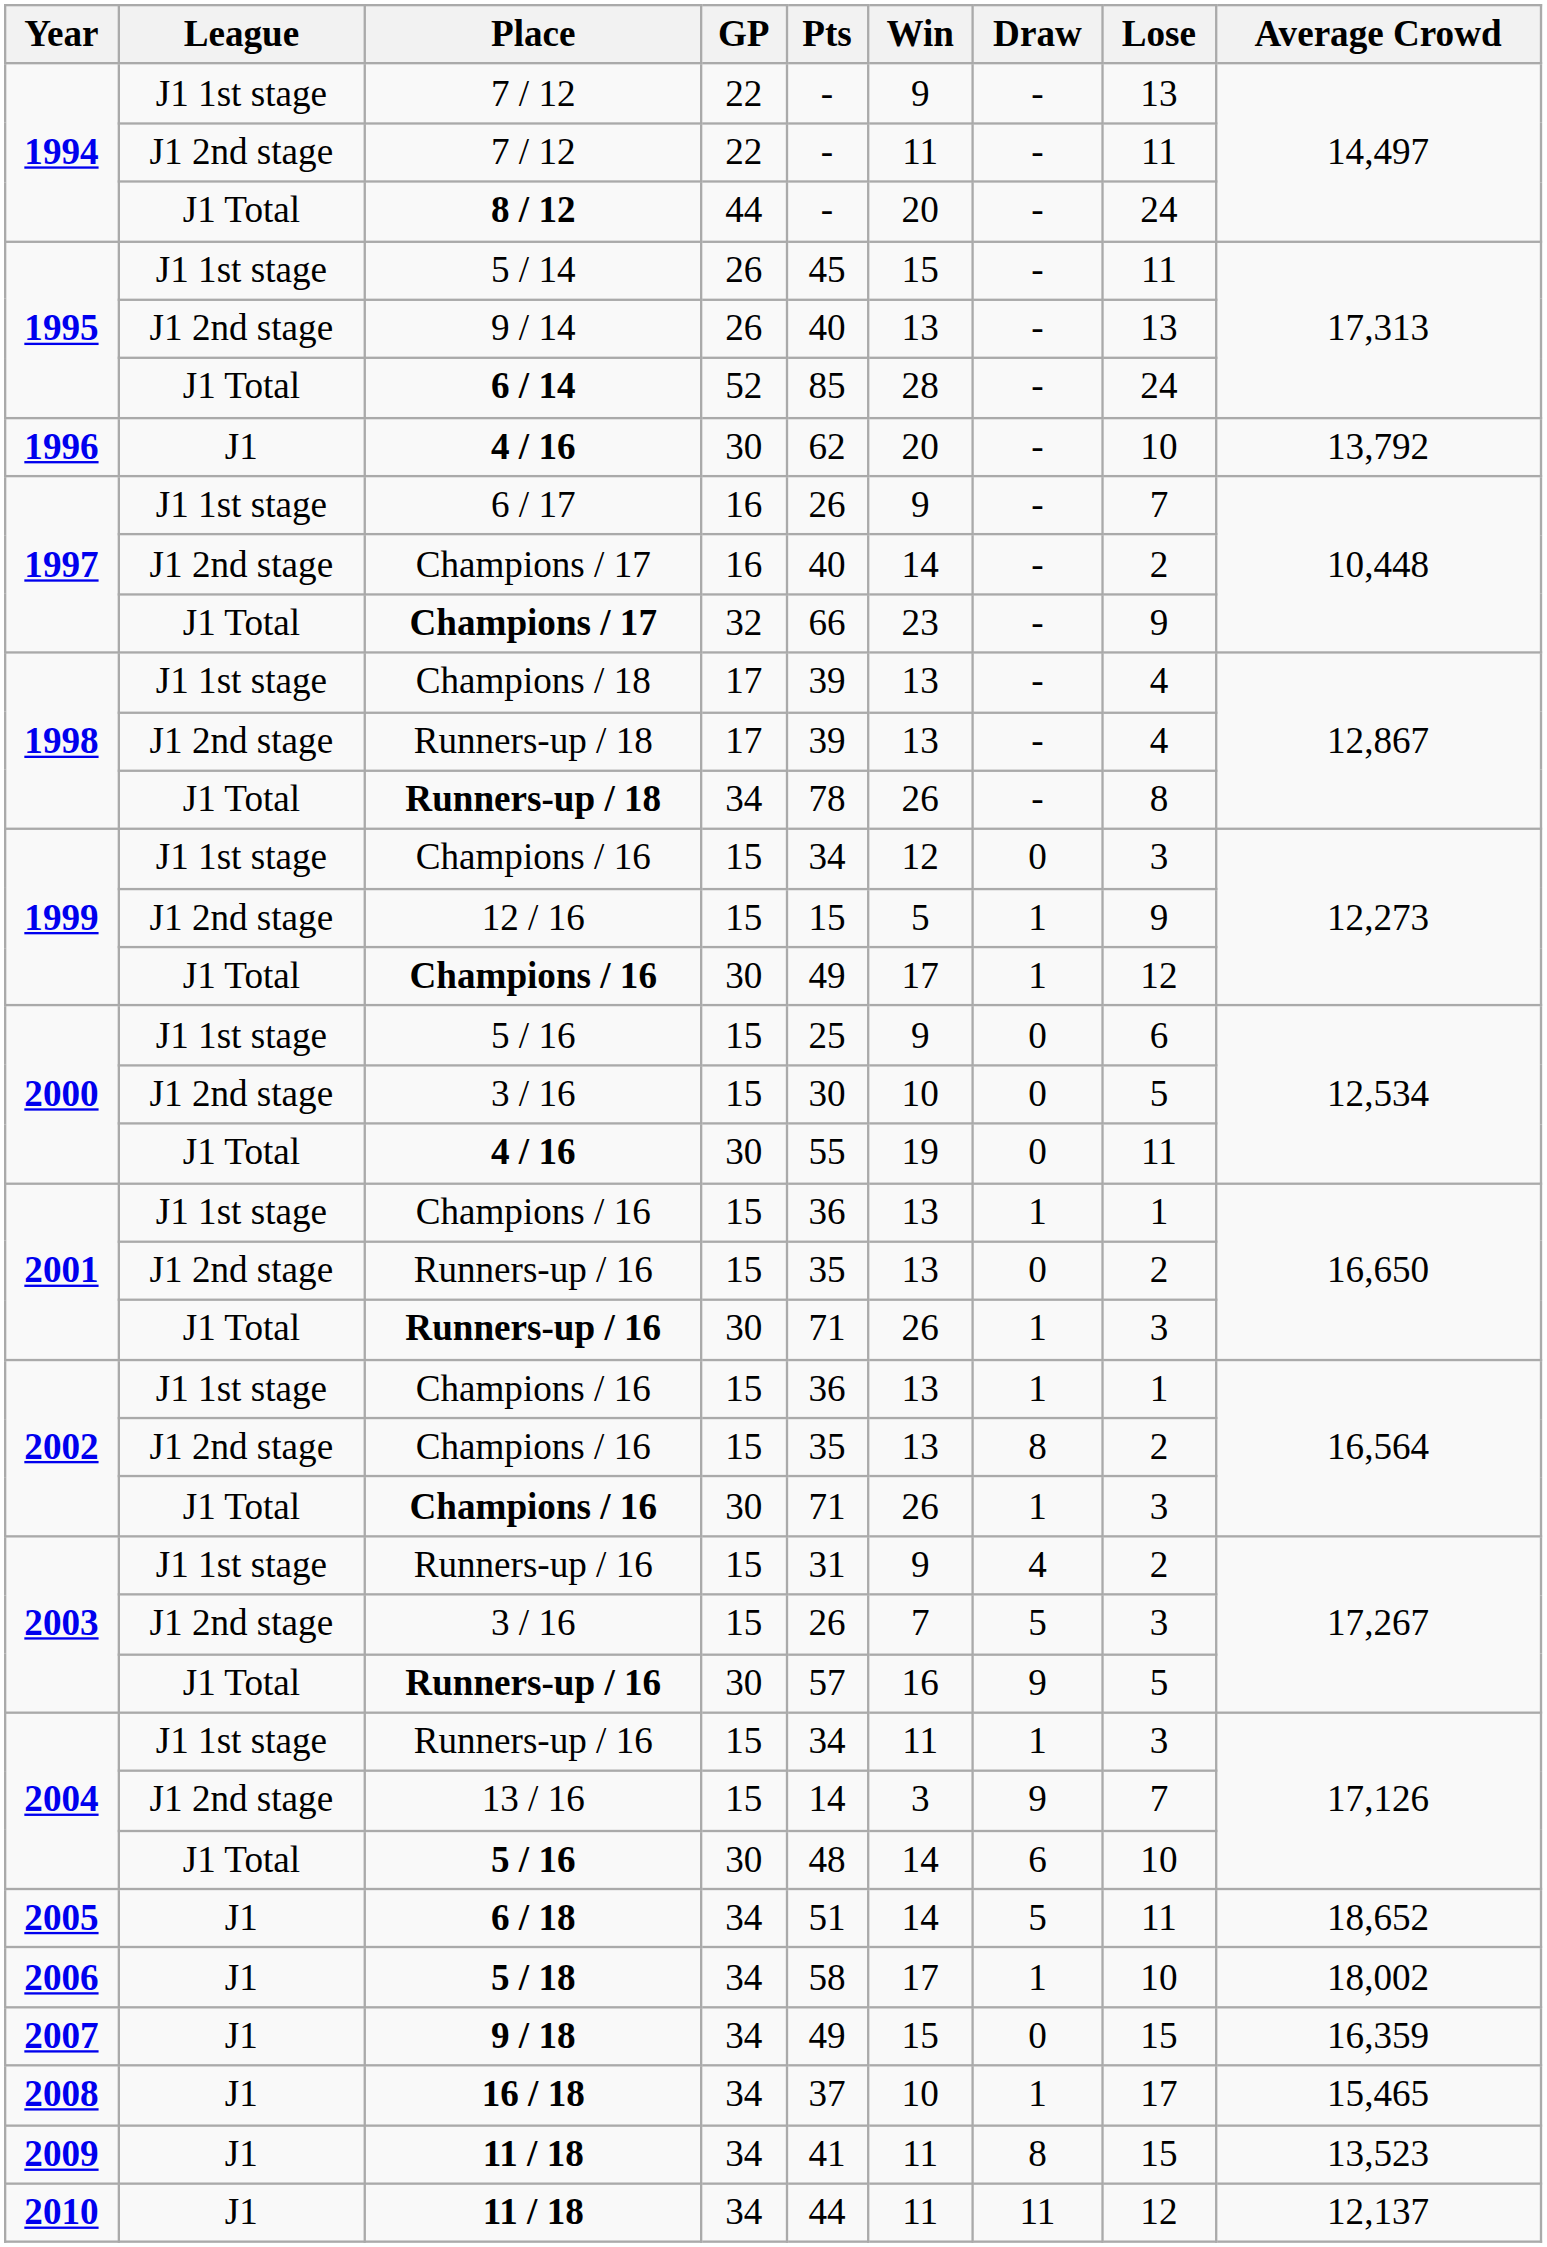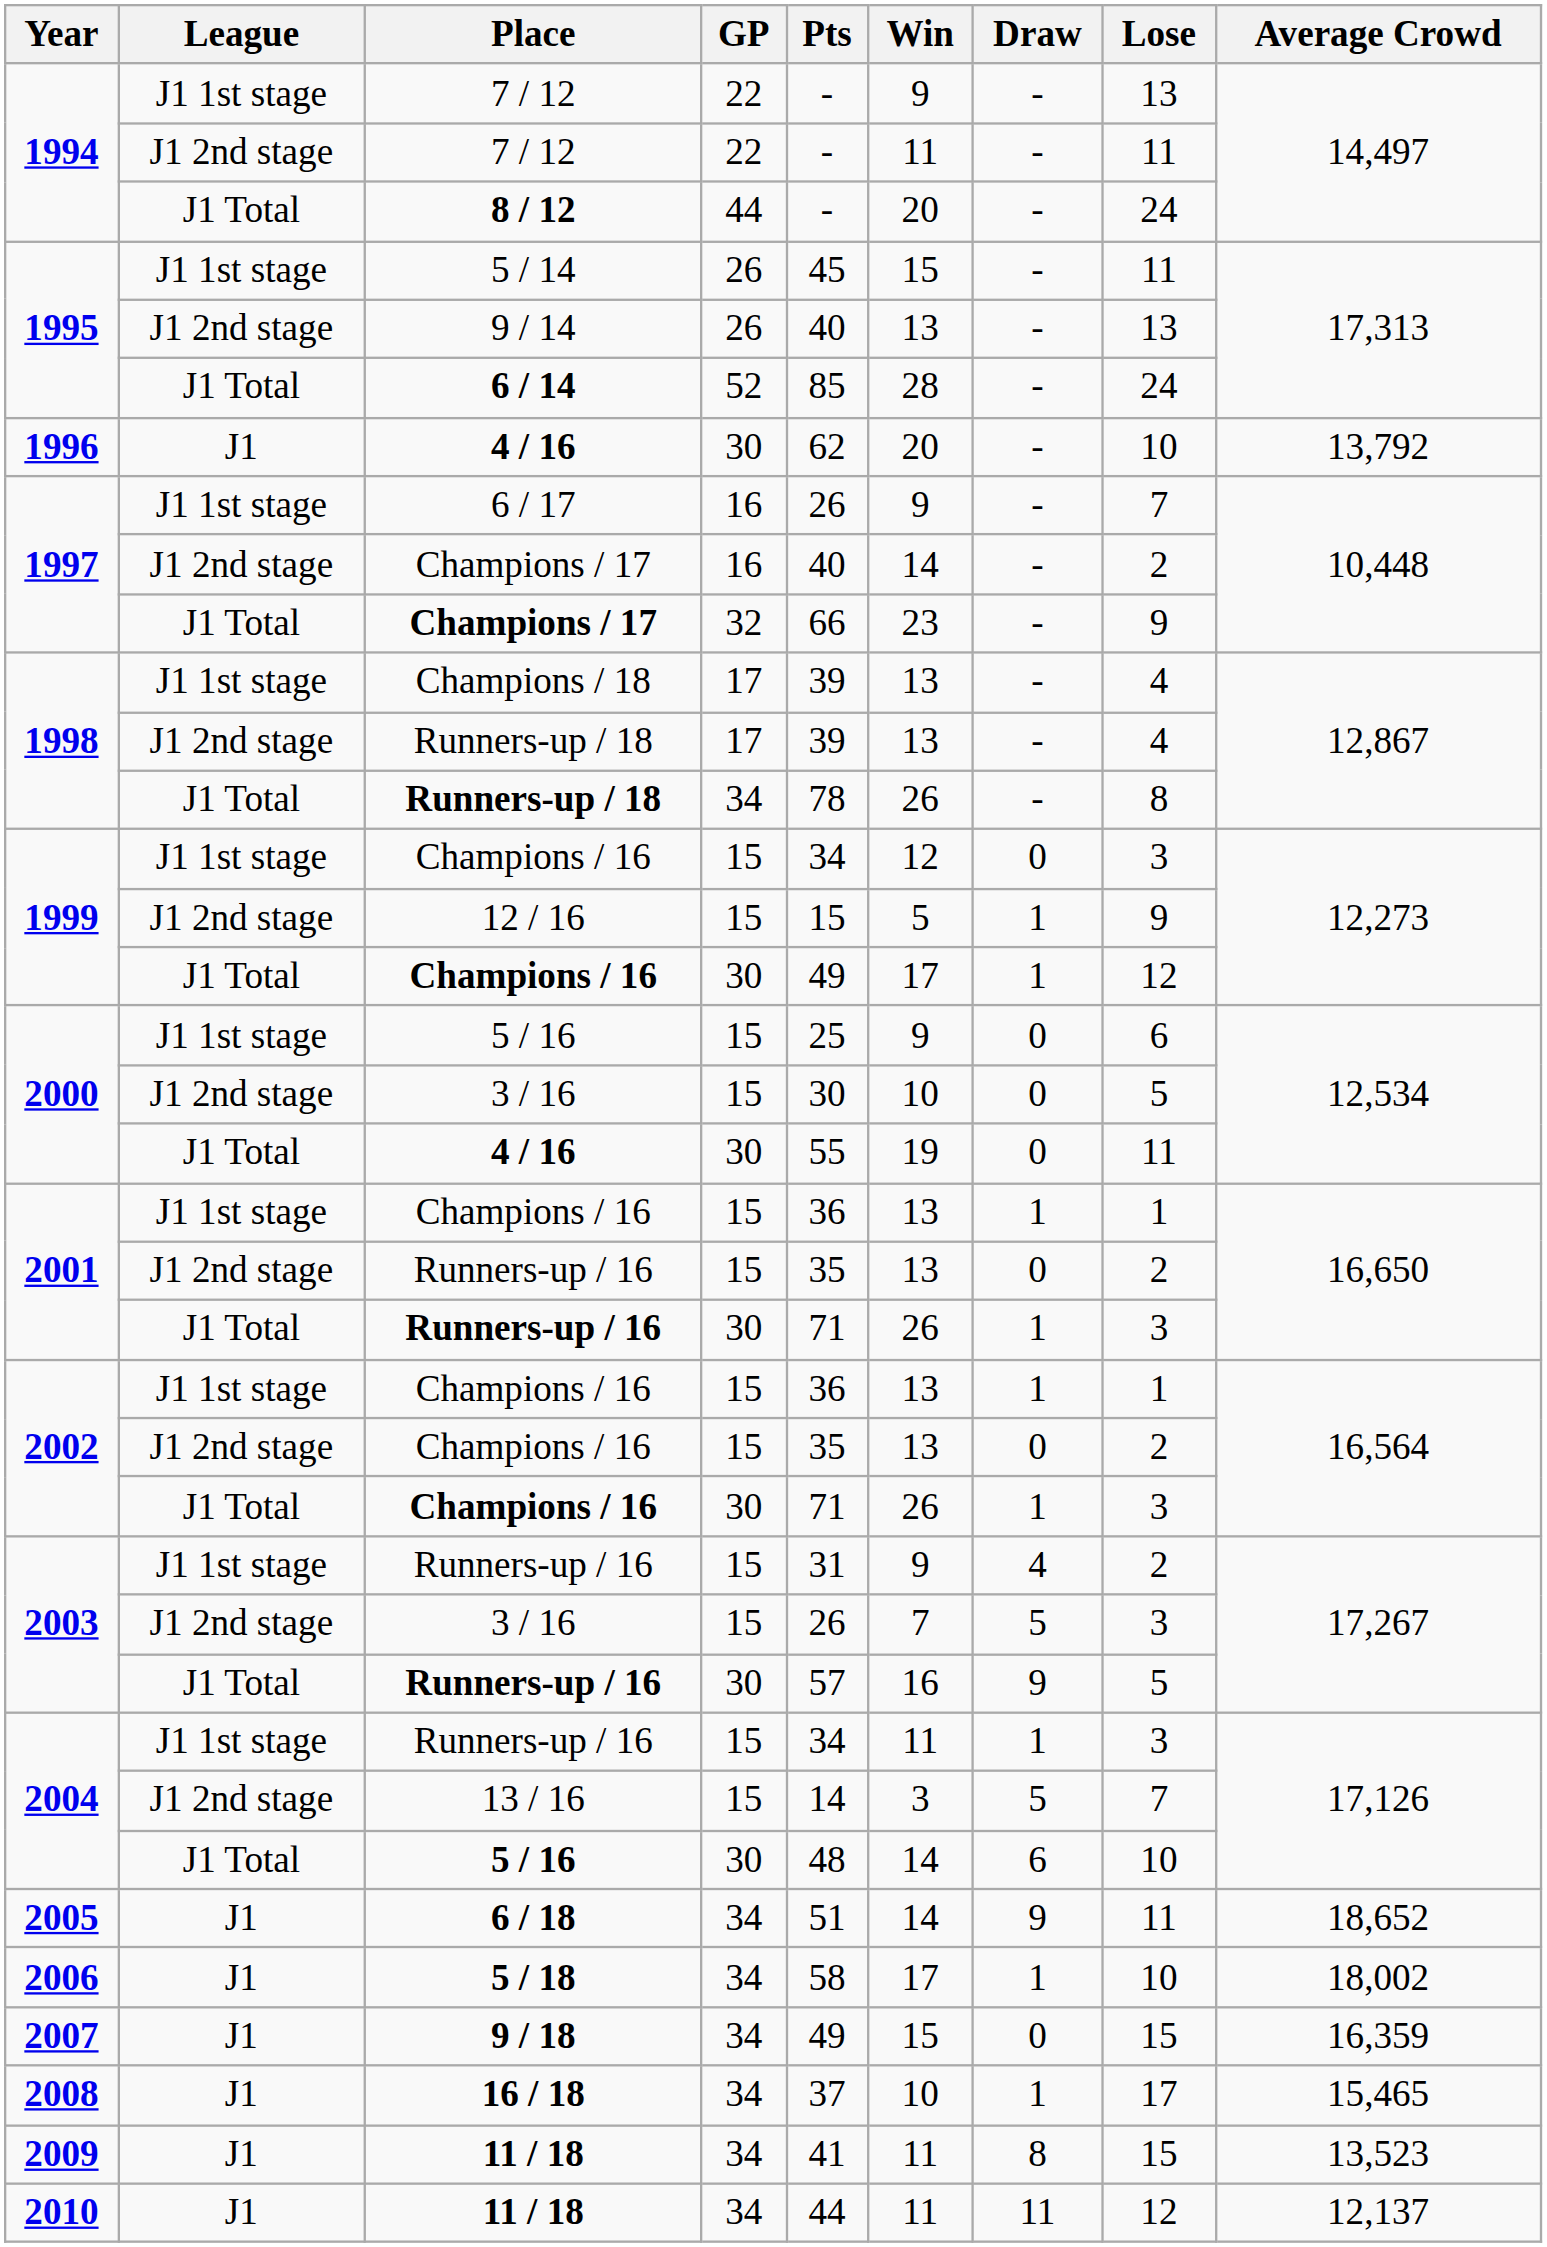(1037, 1446) 8 -> (1037, 1446) 0
(1037, 1800) 9 -> (1037, 1800) 5
(1037, 1917) 5 -> (1037, 1917) 9
